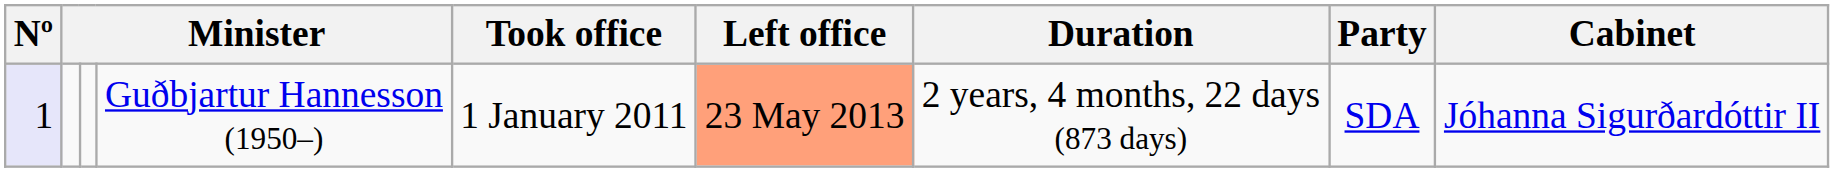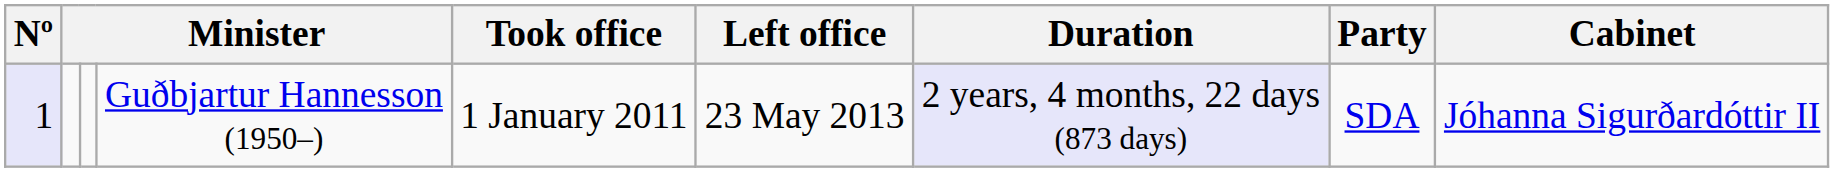(805, 114) lightsalmon background -> (805, 114) no background
(1121, 114) no background -> (1121, 114) lavender background
